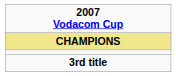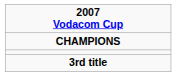(88, 41) khaki background -> (88, 41) no background
